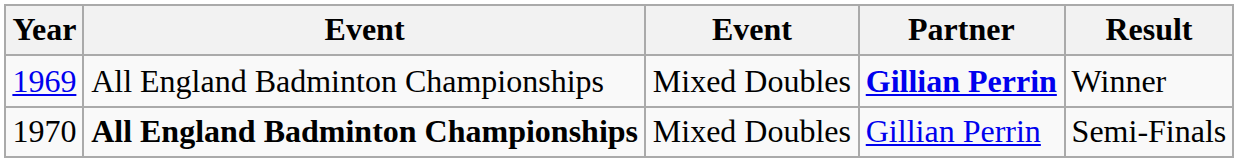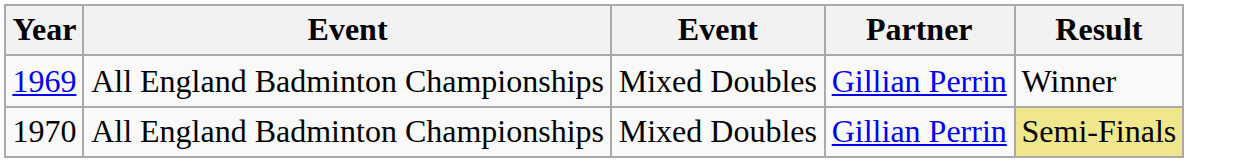(961, 80) bold -> (919, 80) normal
(365, 131) bold -> (348, 131) normal
(1149, 131) no background -> (1099, 131) khaki background
